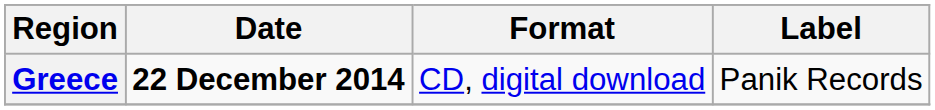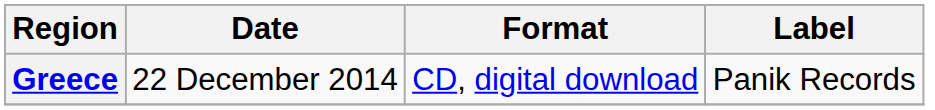(269, 78) bold -> (265, 78) normal
